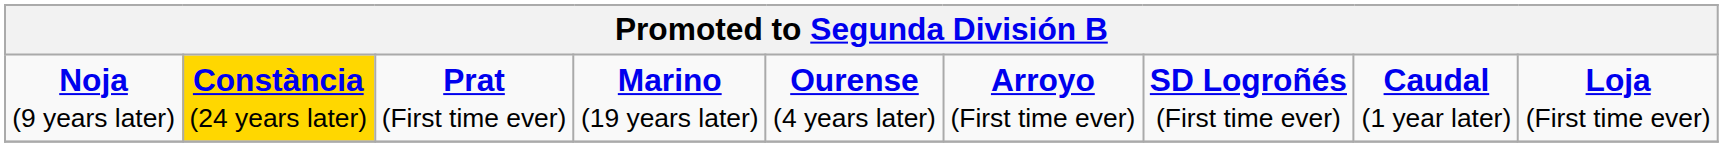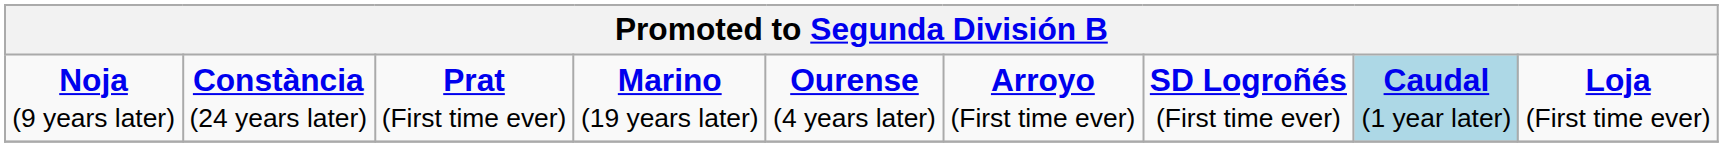(278, 97) gold background -> (278, 97) no background
(1436, 97) no background -> (1436, 97) lightblue background
